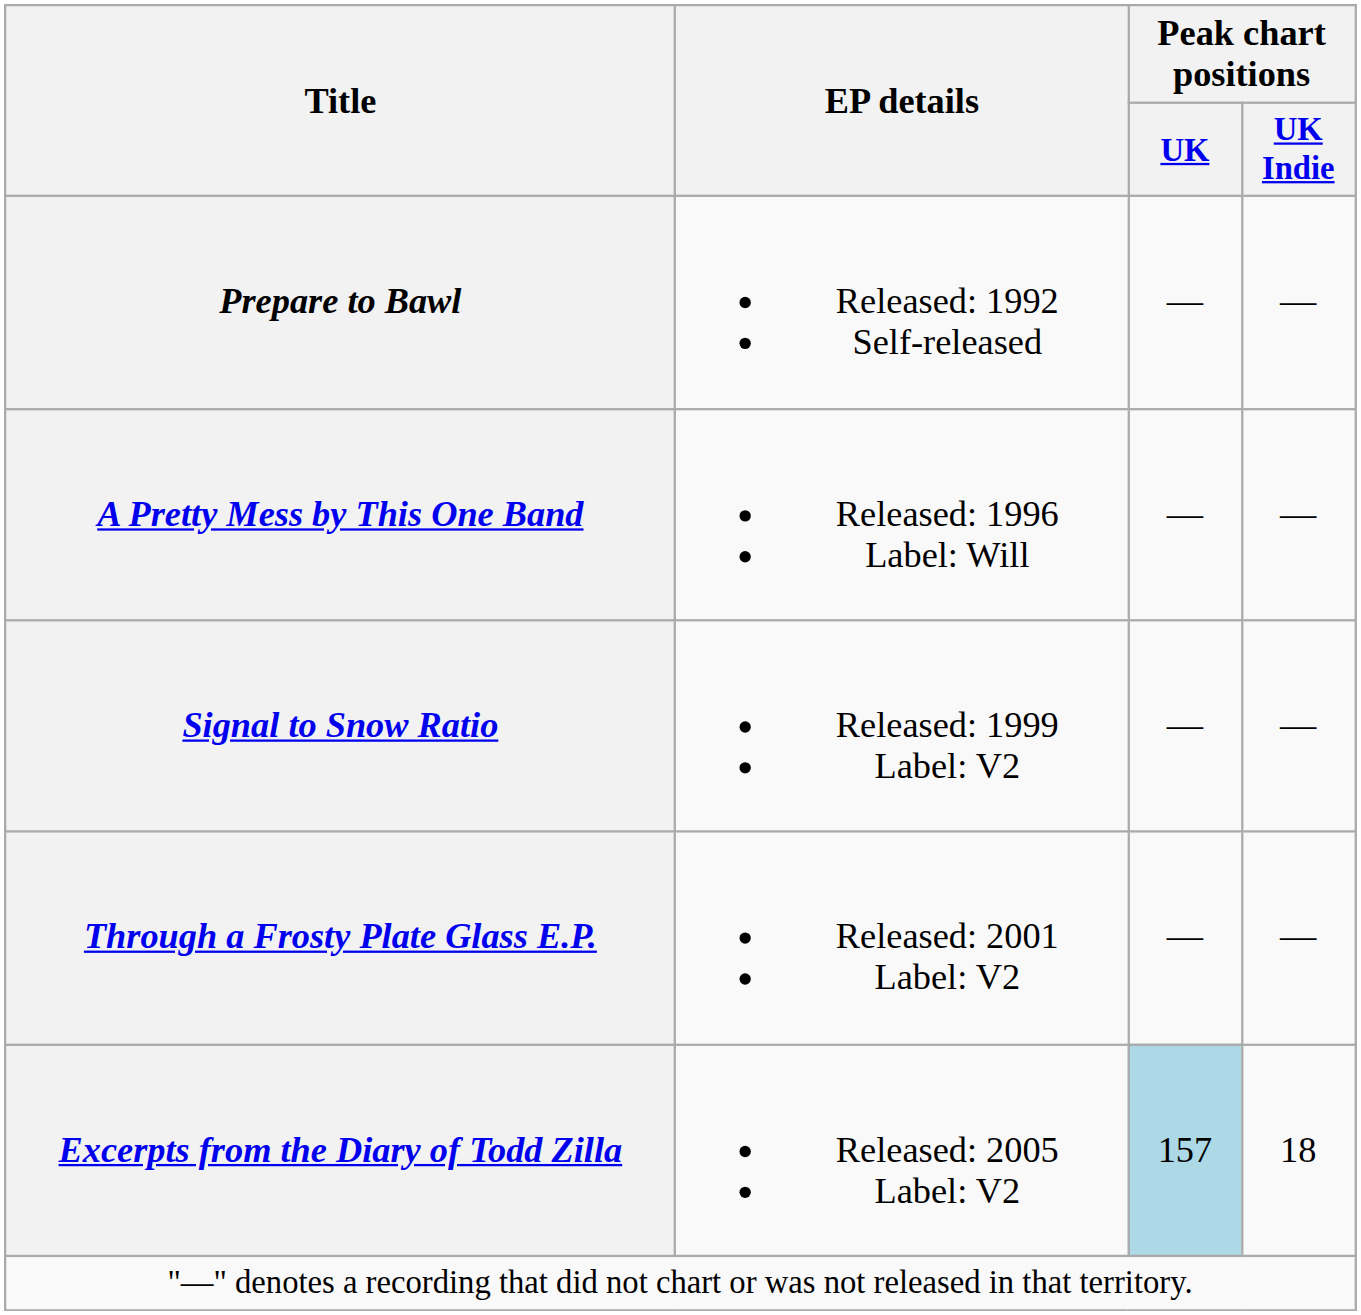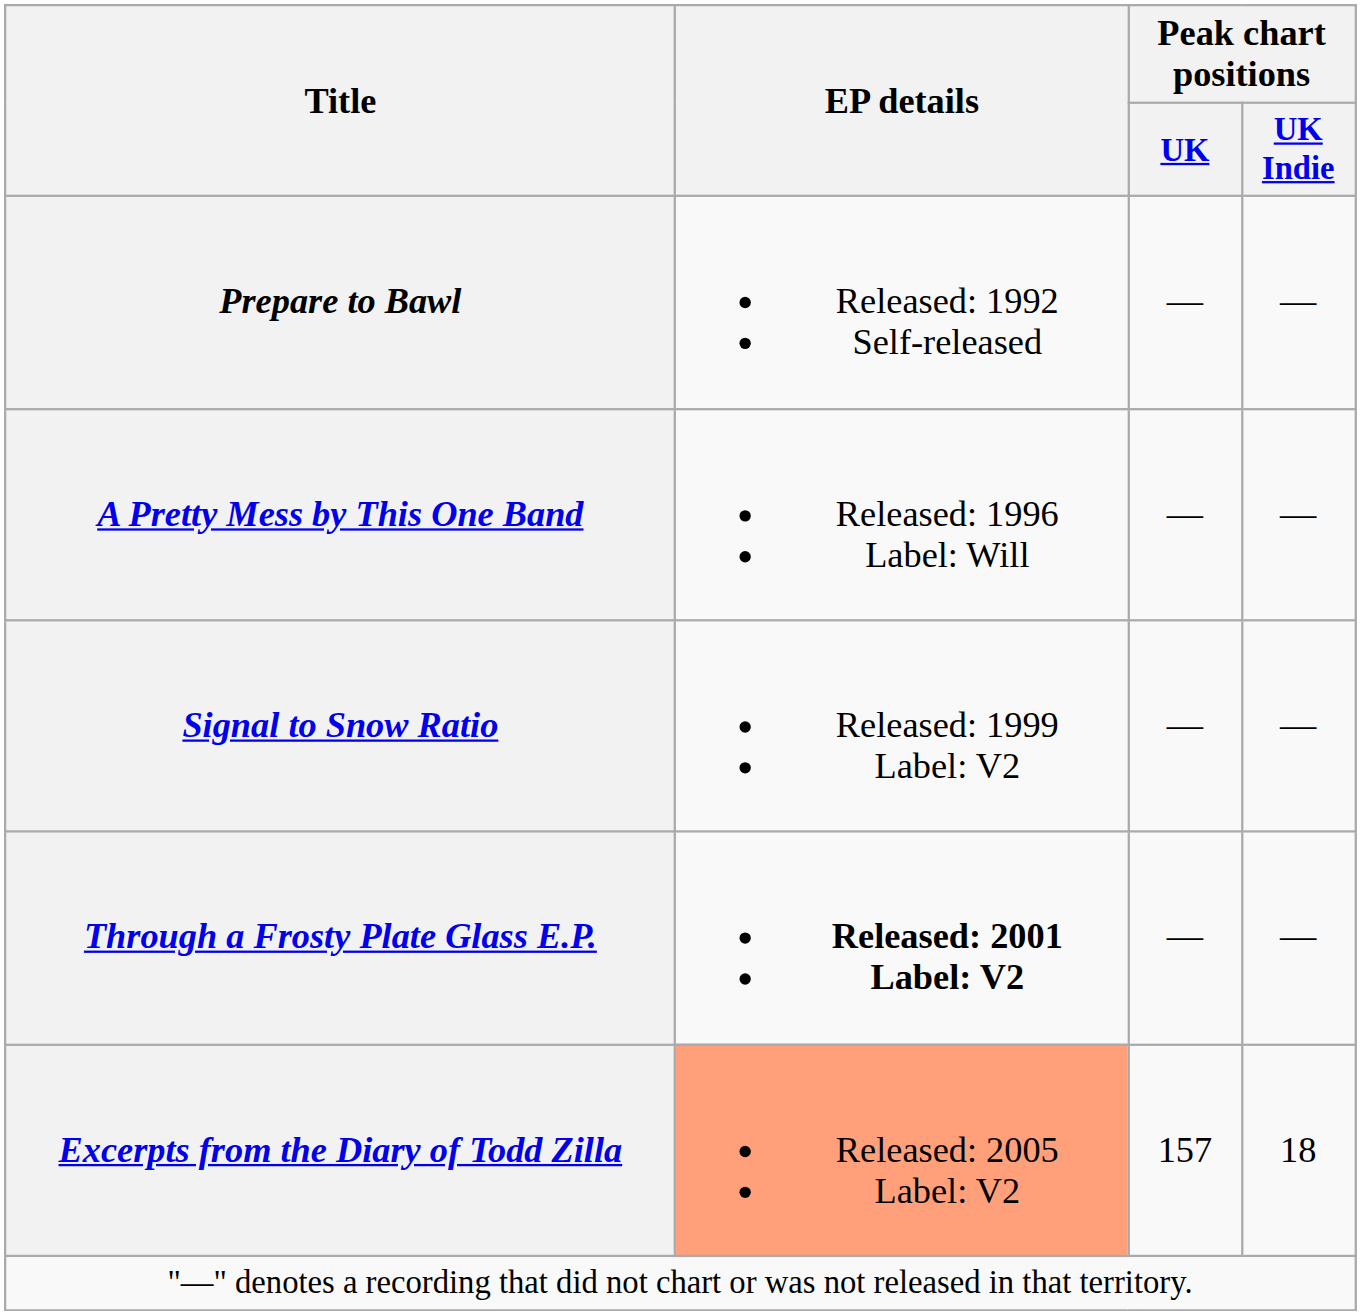(902, 958) normal -> (902, 958) bold
(902, 1170) no background -> (902, 1170) lightsalmon background
(1185, 1149) lightblue background -> (1185, 1149) no background
